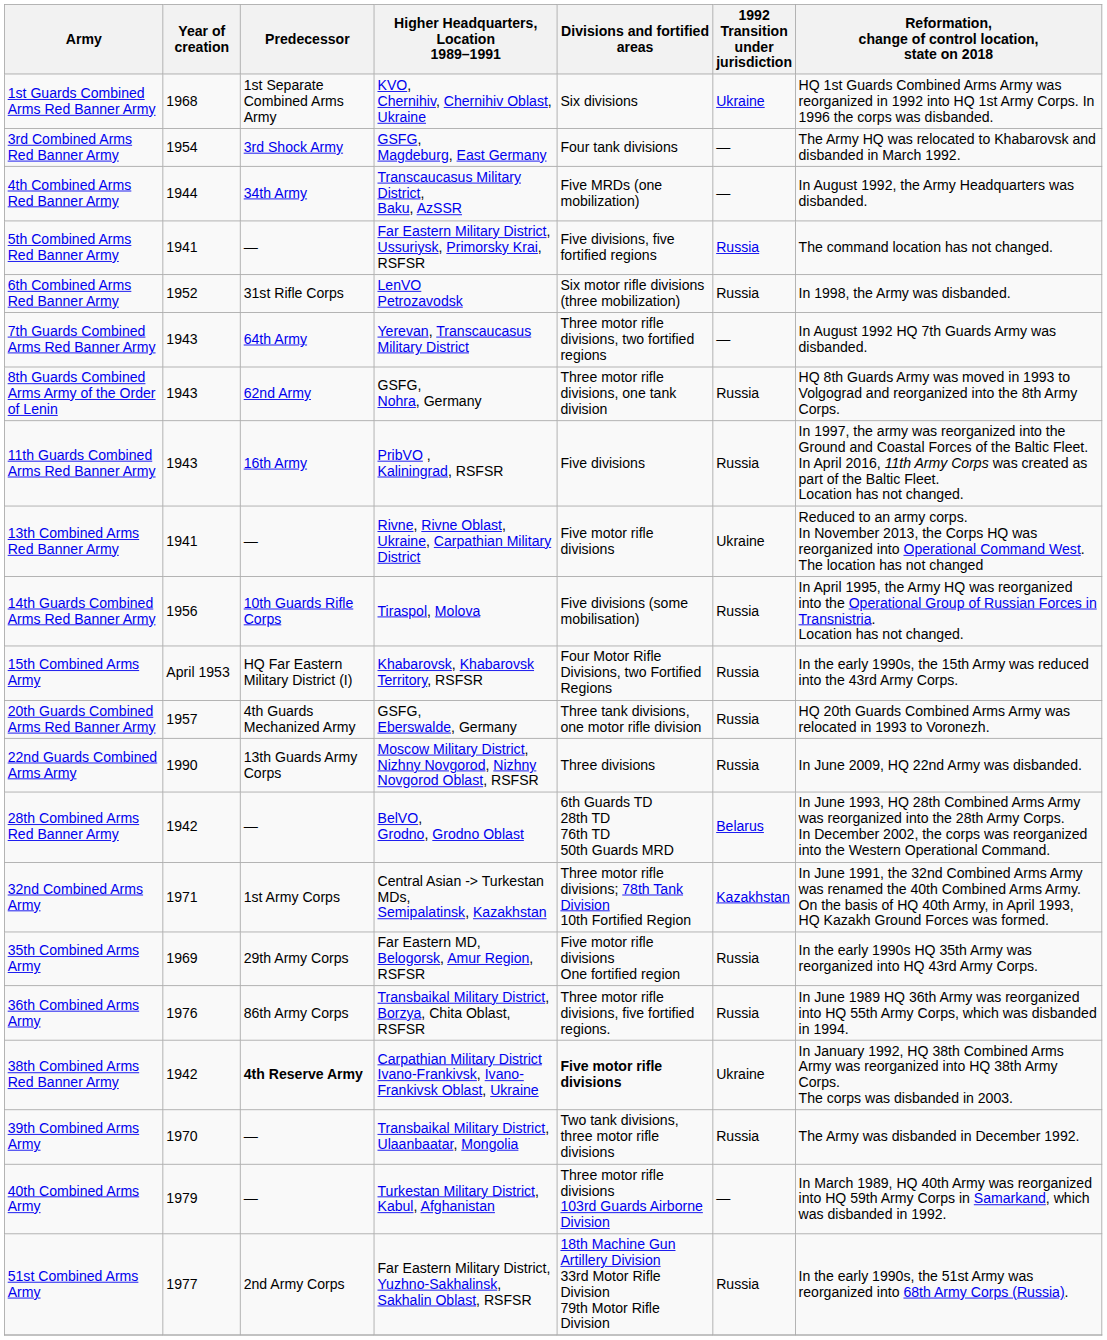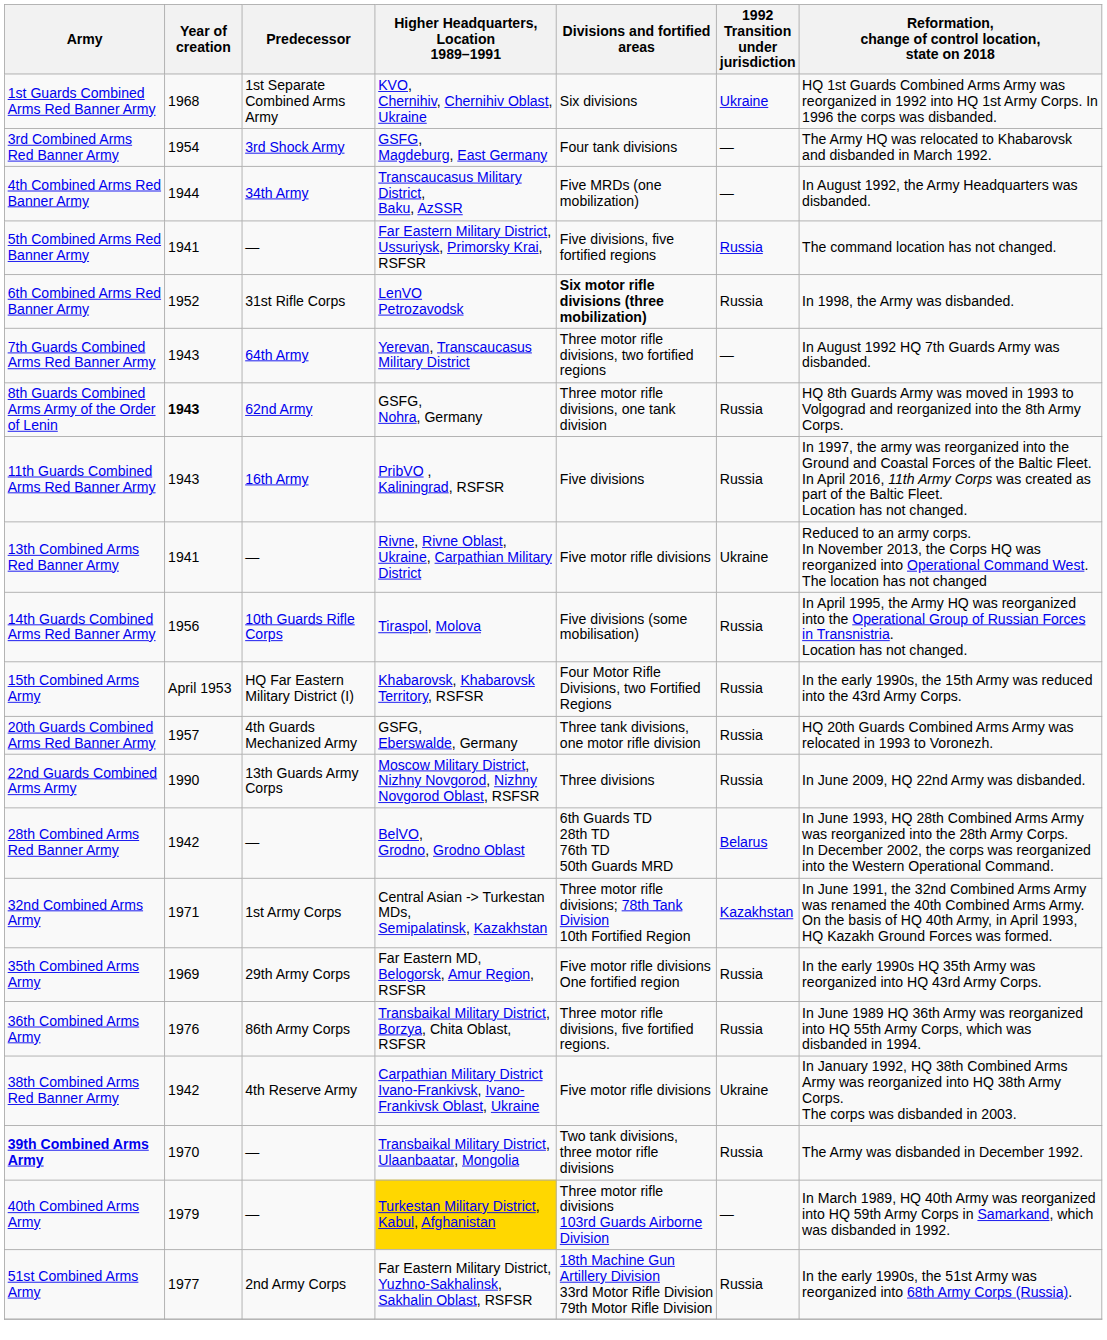(632, 293) normal -> (612, 301) bold
(182, 393) normal -> (184, 409) bold
(303, 1074) bold -> (301, 1090) normal
(611, 1074) bold -> (635, 1090) normal
(73, 1136) normal -> (78, 1152) bold
(458, 1198) no background -> (459, 1214) gold background
